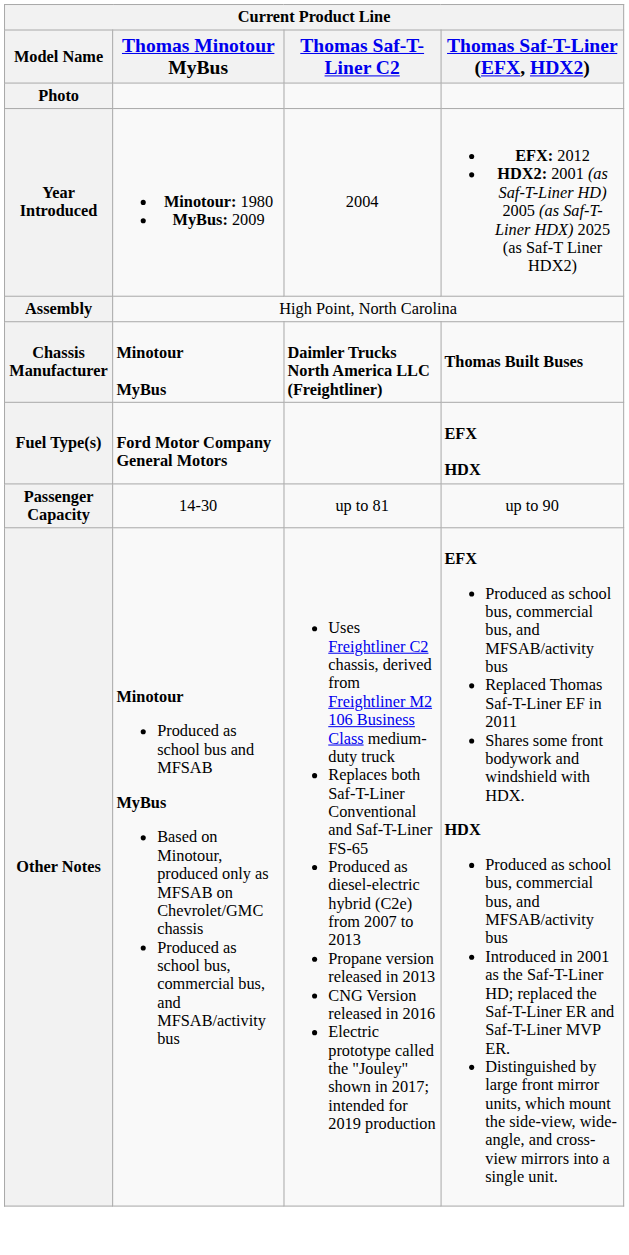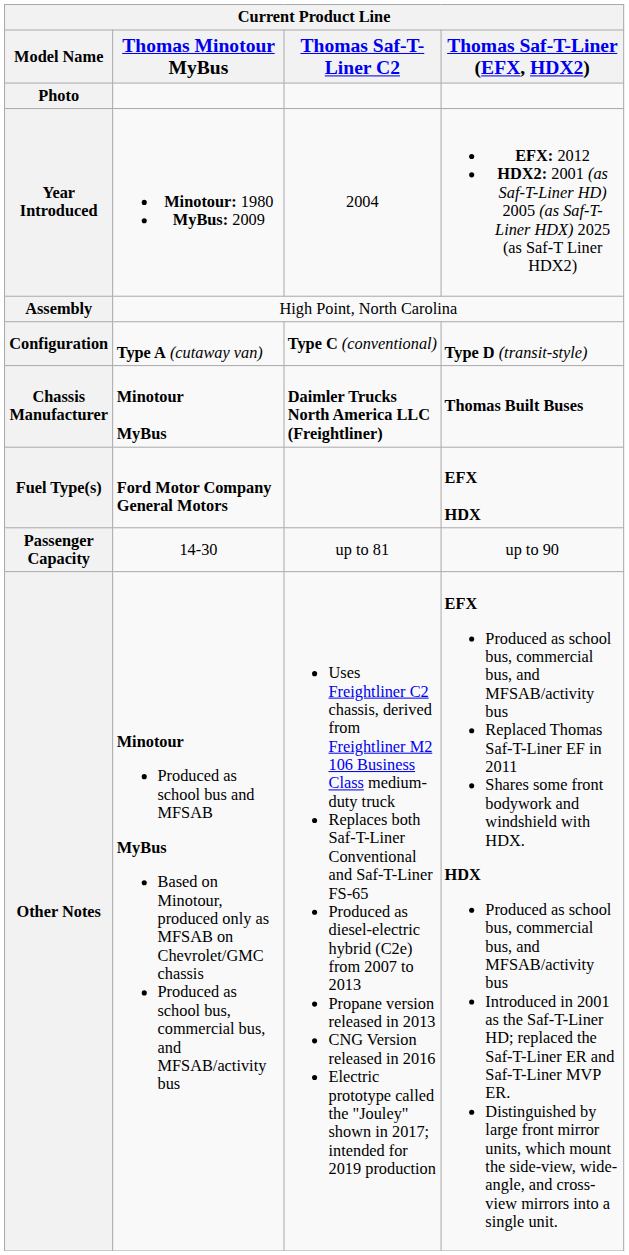+ row: (59, 343)
